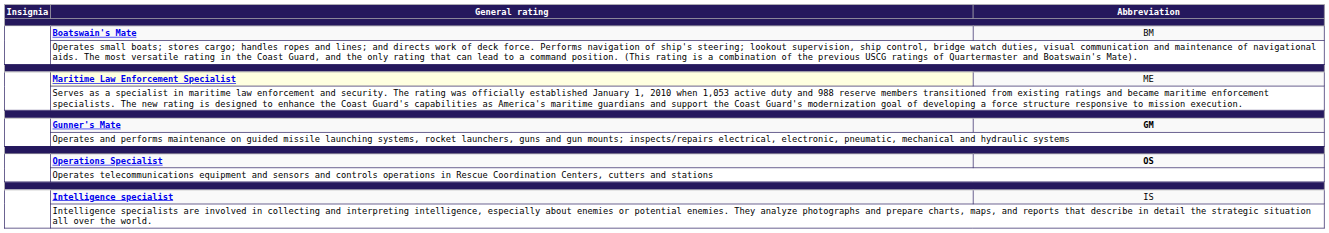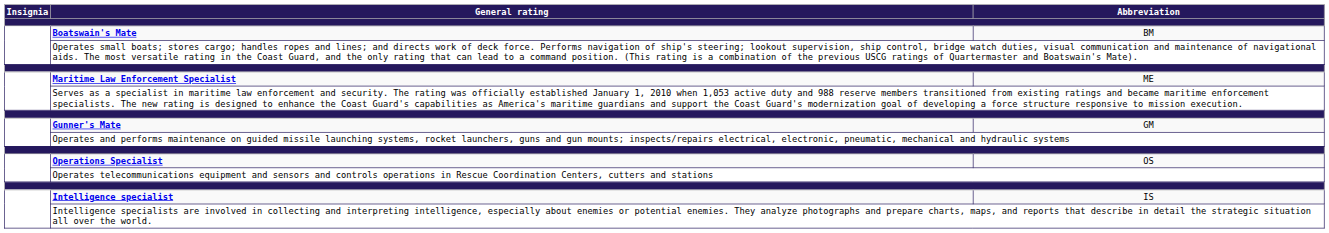(144, 79) lightyellow background -> (144, 79) no background
(1149, 125) bold -> (1149, 125) normal
(1149, 161) bold -> (1149, 161) normal
